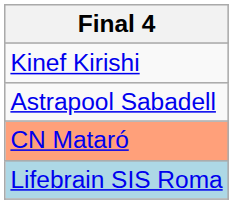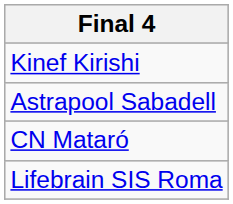(70, 140) lightsalmon background -> (70, 140) no background
(117, 179) lightblue background -> (117, 179) no background
